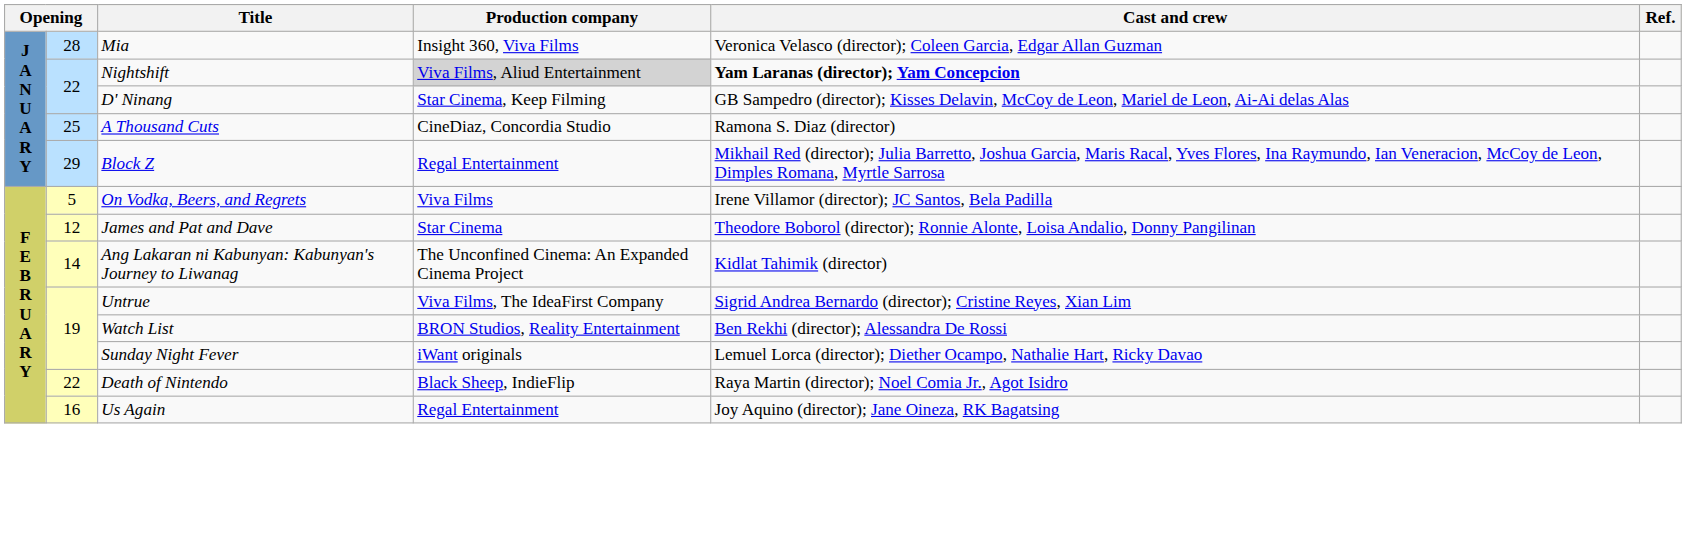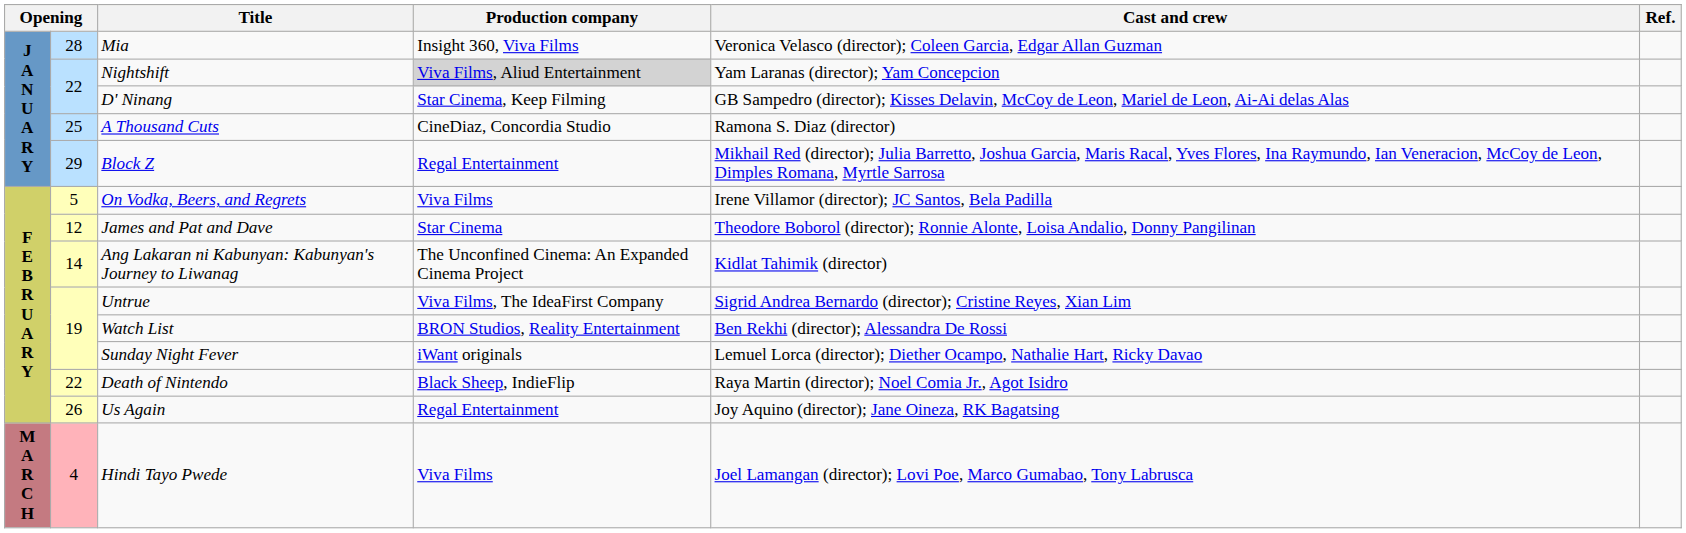(867, 72) bold -> (857, 72) normal
(72, 409) 16 -> (74, 409) 26
+ row: (164, 475)
